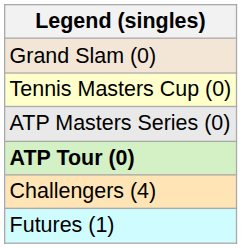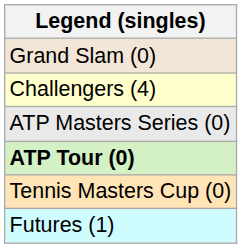(120, 89) Tennis Masters Cup (0) -> (83, 89) Challengers (4)
(83, 191) Challengers (4) -> (120, 191) Tennis Masters Cup (0)
